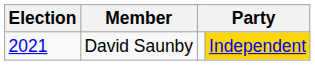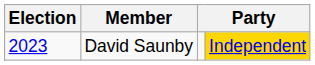(28, 45) 2021 -> (28, 45) 2023
